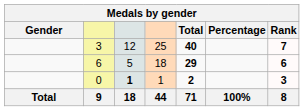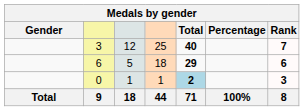(130, 81) bold -> (130, 81) normal
(191, 81) no background -> (191, 81) lightblue background
